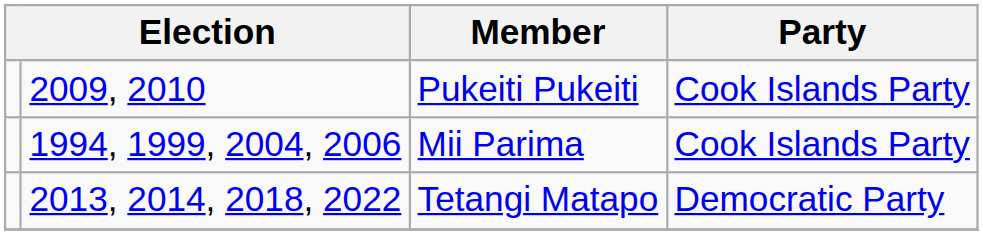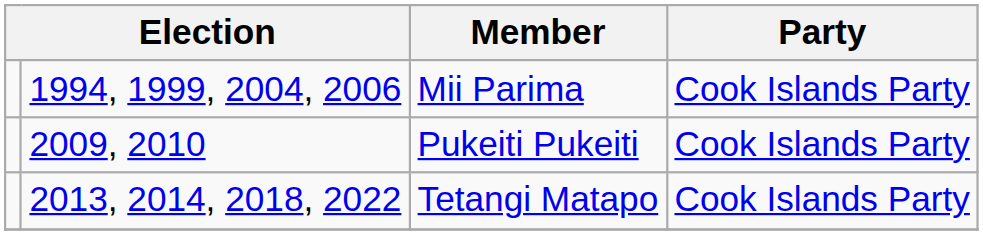rows swapped: (501, 144) <-> (528, 88)
(809, 199) Democratic Party -> (822, 199) Cook Islands Party
